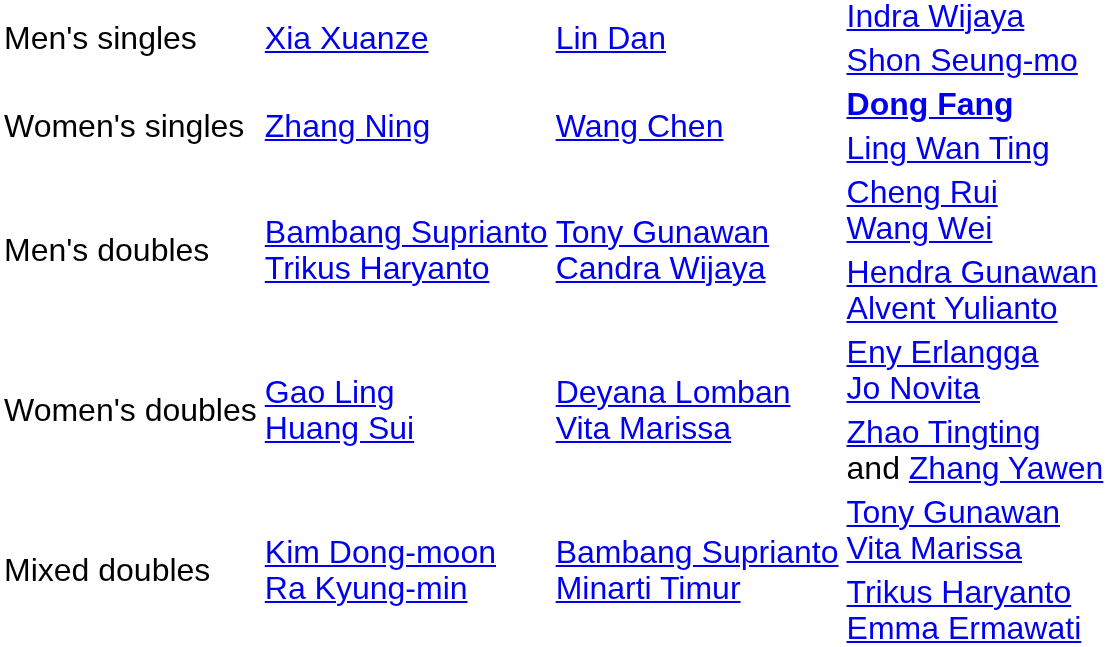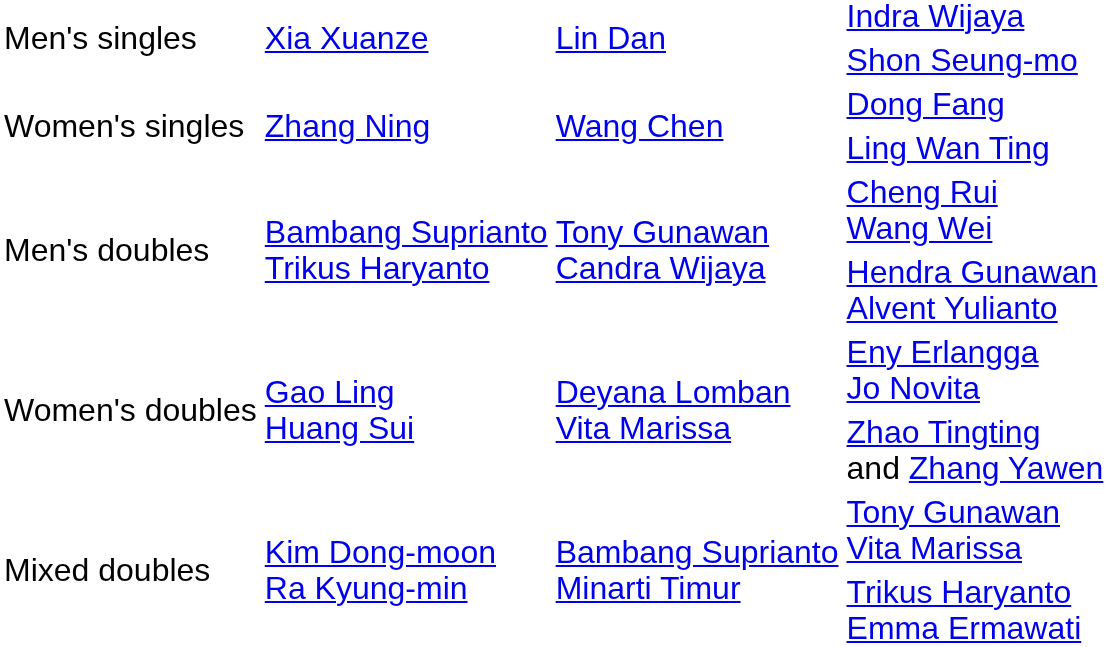(930, 104) bold -> (926, 104) normal
